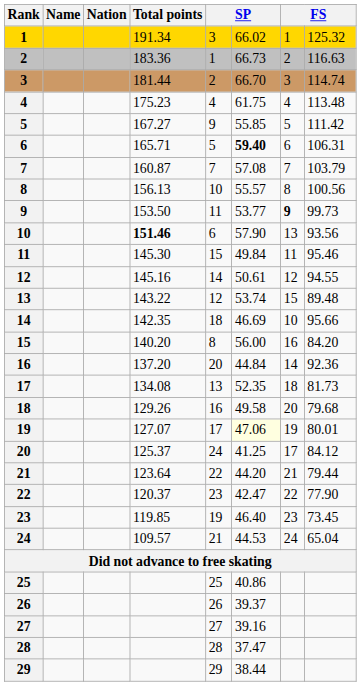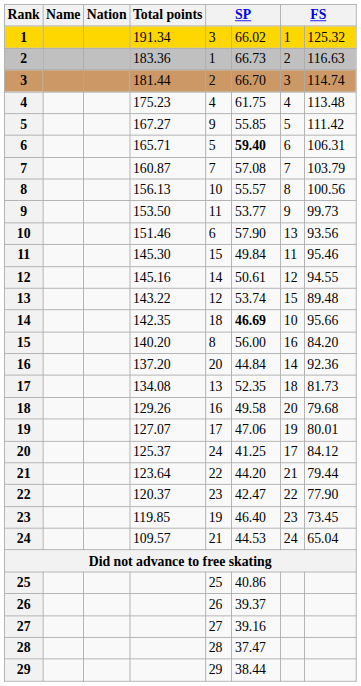(287, 211) bold -> (287, 211) normal
(152, 233) bold -> (152, 233) normal
(251, 320) normal -> (251, 320) bold
(251, 430) lightyellow background -> (251, 430) no background
